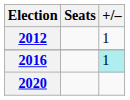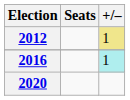(106, 38) no background -> (106, 38) khaki background
